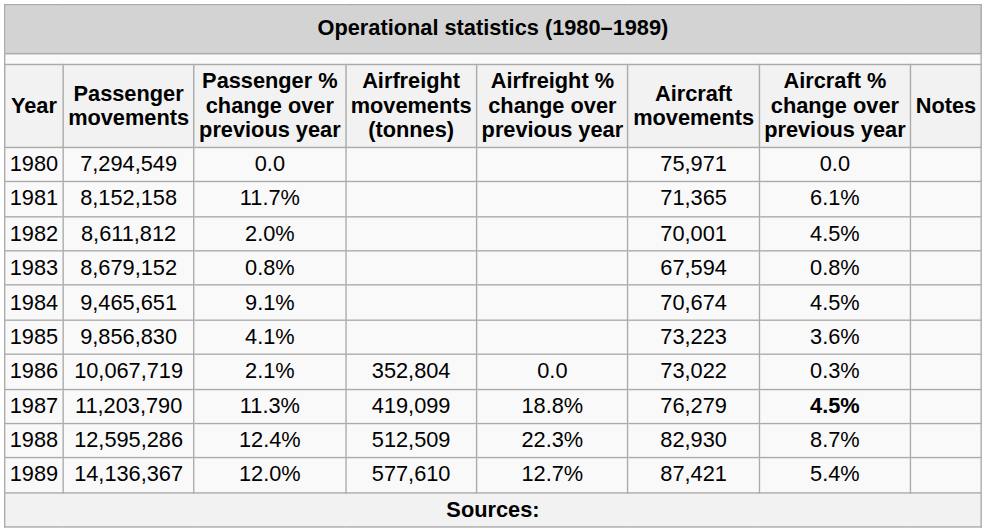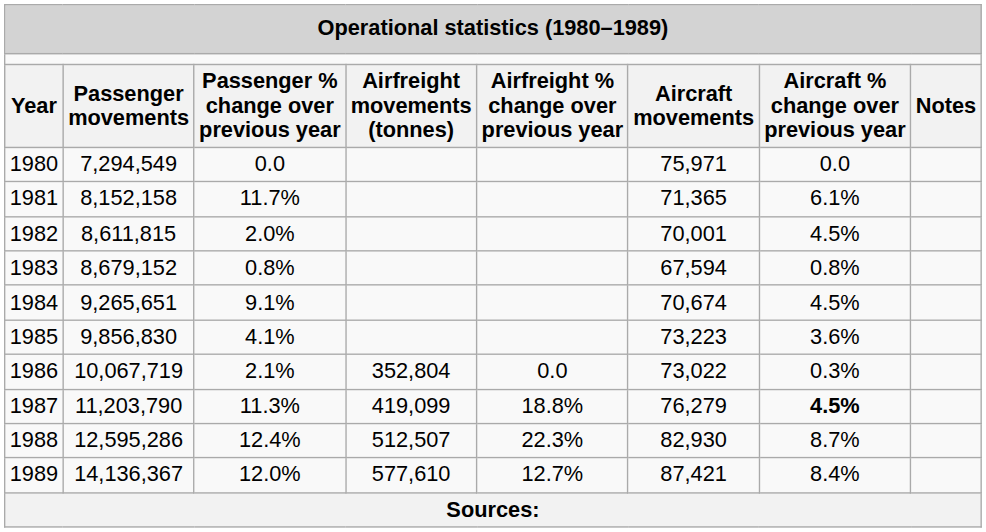(129, 233) 8,611,812 -> (129, 233) 8,611,815
(129, 302) 9,465,651 -> (129, 302) 9,265,651
(411, 440) 512,509 -> (411, 440) 512,507
(835, 475) 5.4% -> (835, 475) 8.4%
